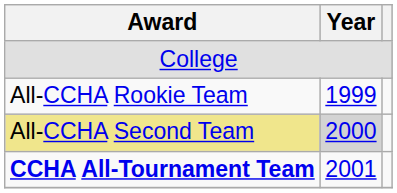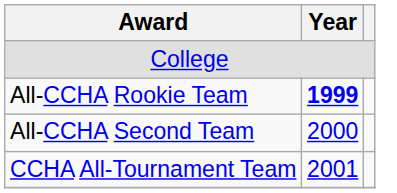(351, 95) normal -> (333, 95) bold
(132, 132) khaki background -> (132, 132) no background
(351, 132) lightgrey background -> (333, 132) no background
(162, 168) bold -> (153, 168) normal
